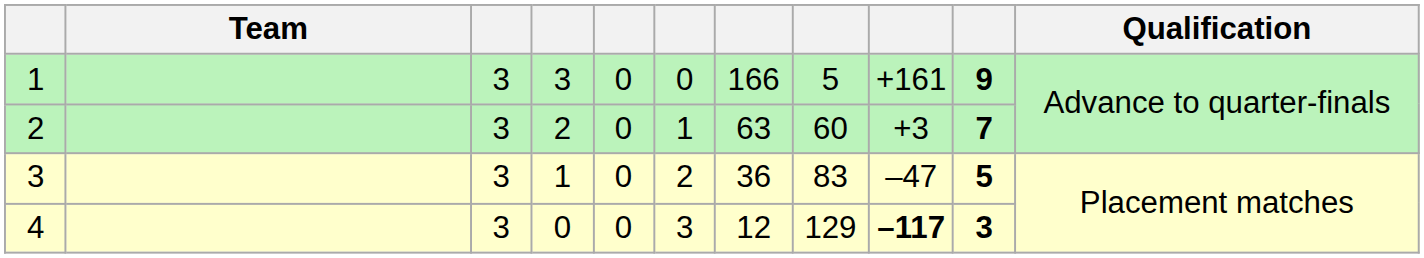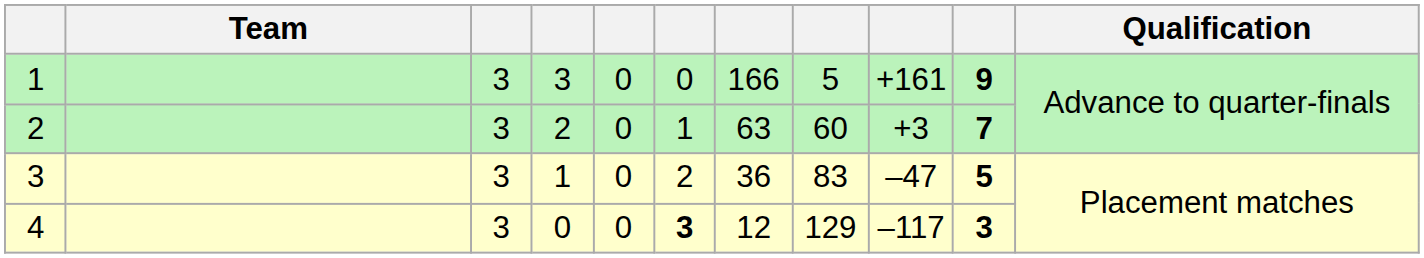(685, 227) normal -> (685, 227) bold
(911, 227) bold -> (911, 227) normal
